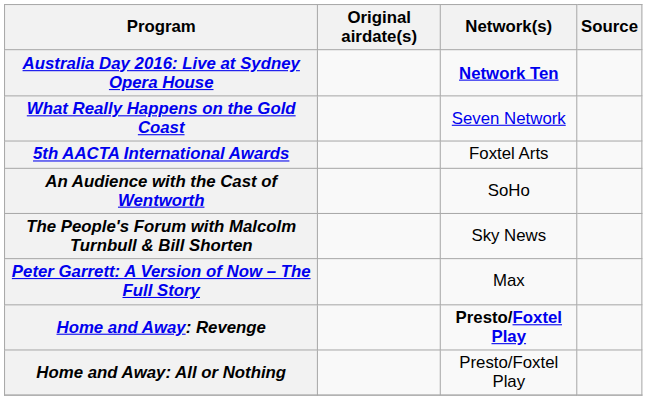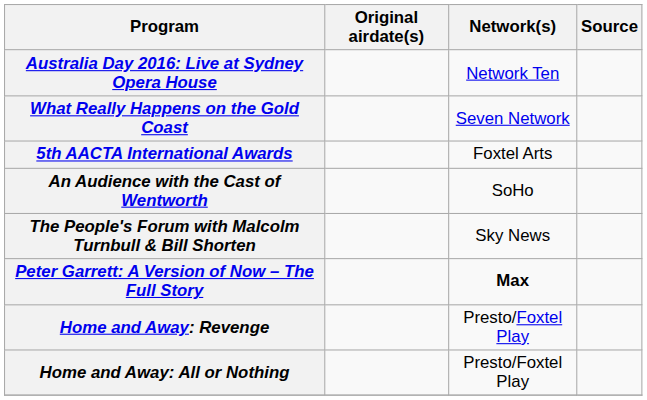(509, 72) bold -> (513, 72) normal
(509, 281) normal -> (513, 281) bold
(509, 327) bold -> (513, 327) normal
